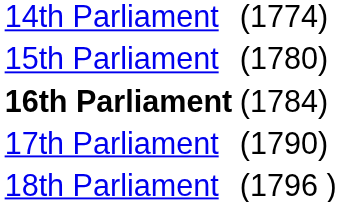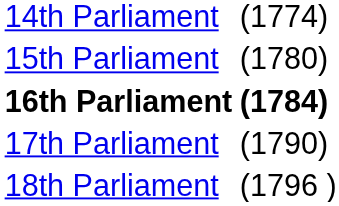(284, 101) normal -> (284, 101) bold
